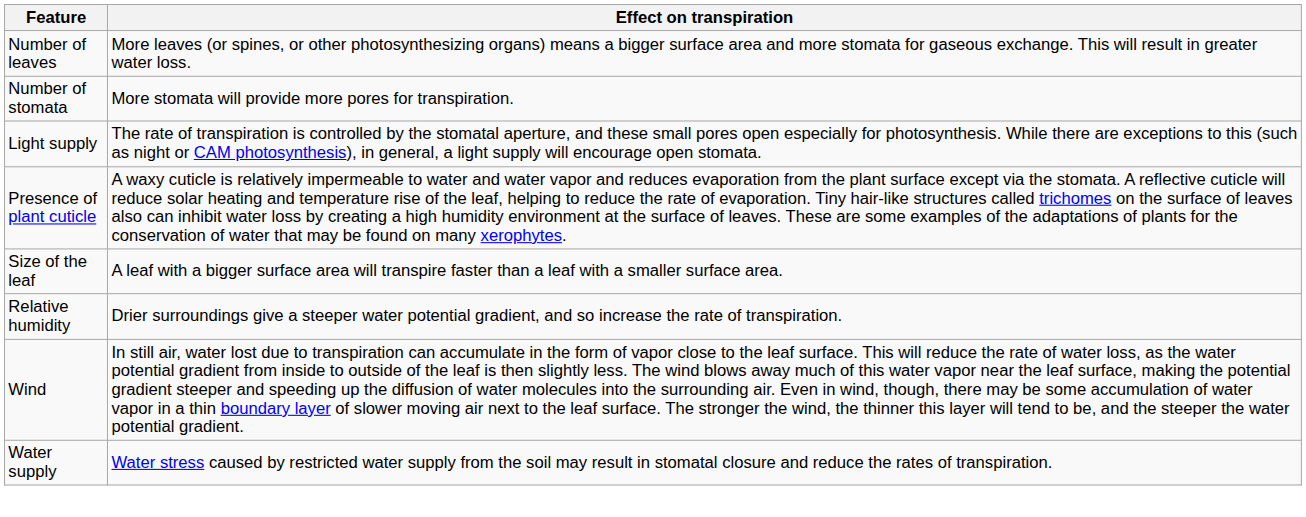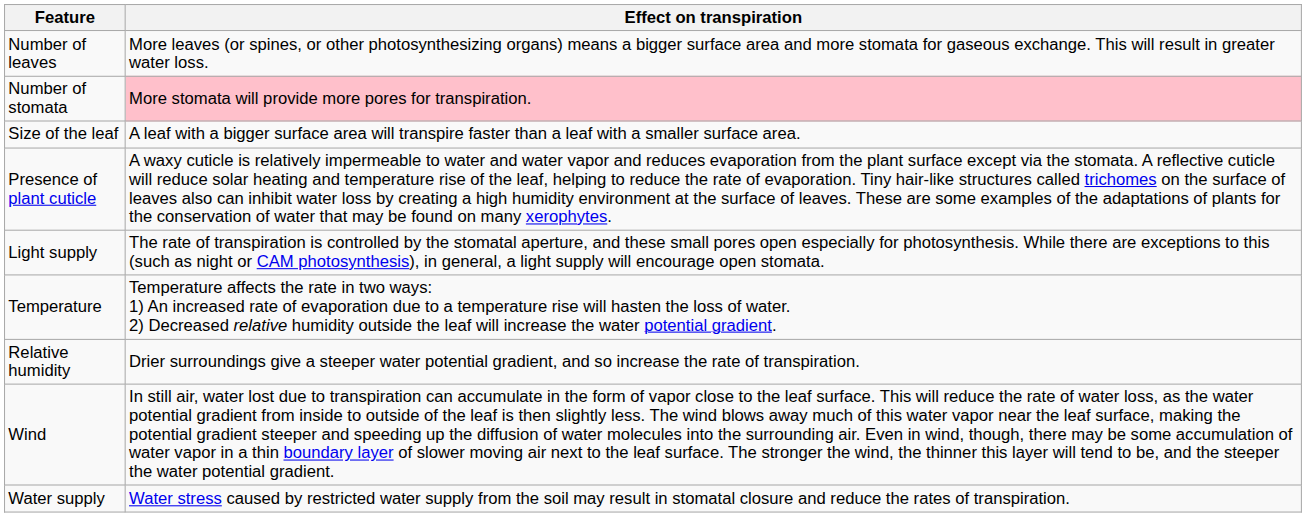(313, 98) no background -> (330, 98) pink background
rows swapped: (48, 271) <-> (53, 143)
+ row: (55, 307)
